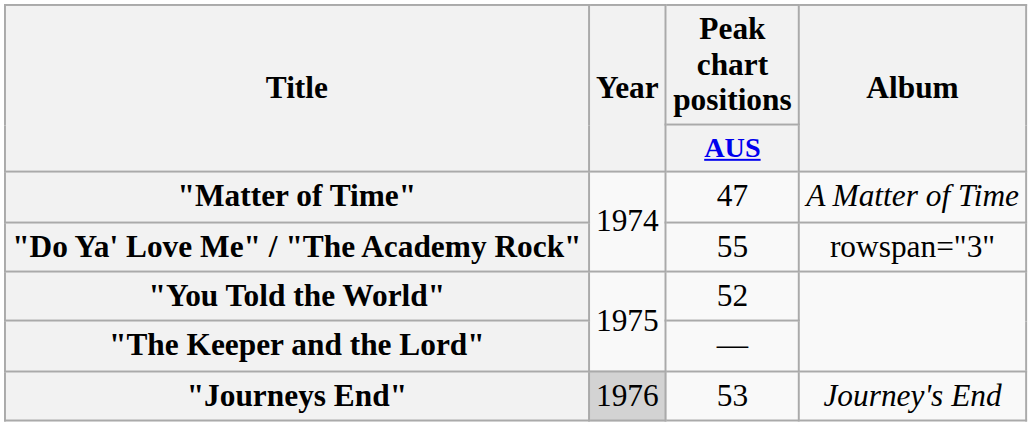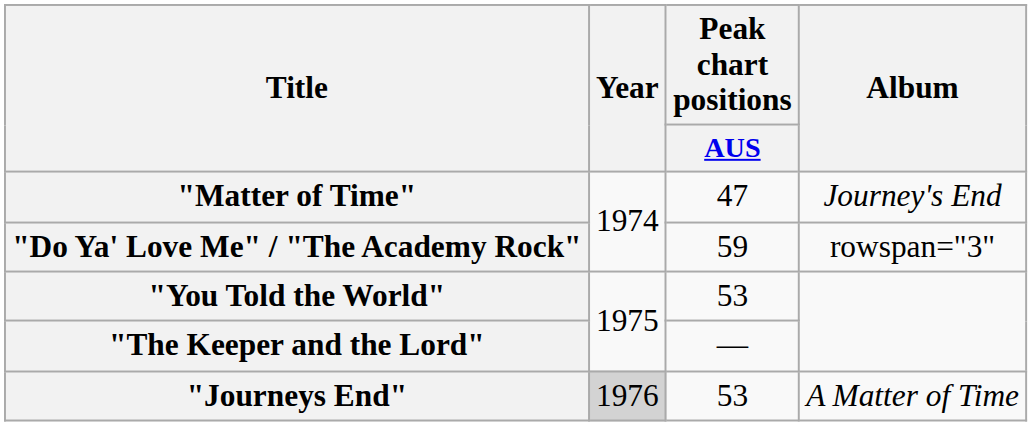(913, 196) A Matter of Time -> (913, 196) Journey's End
(732, 245) 55 -> (732, 245) 59
(732, 295) 52 -> (732, 295) 53
(913, 395) Journey's End -> (913, 395) A Matter of Time
